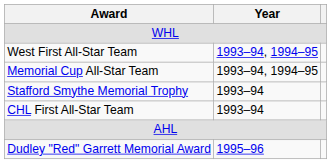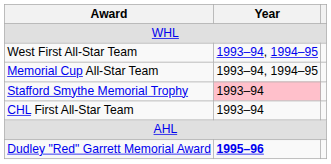(240, 91) no background -> (240, 91) pink background
(240, 149) normal -> (240, 149) bold
